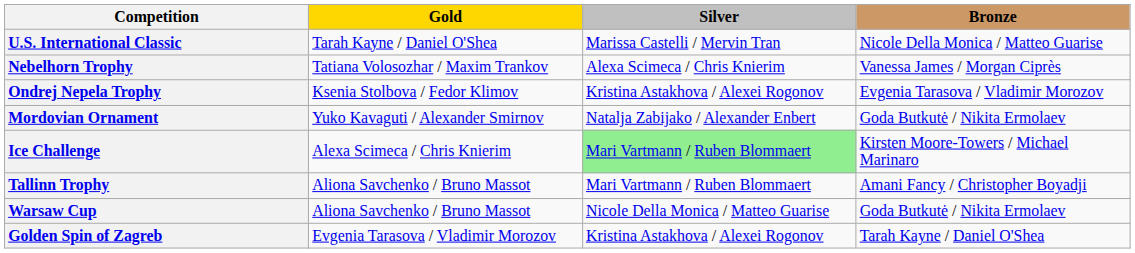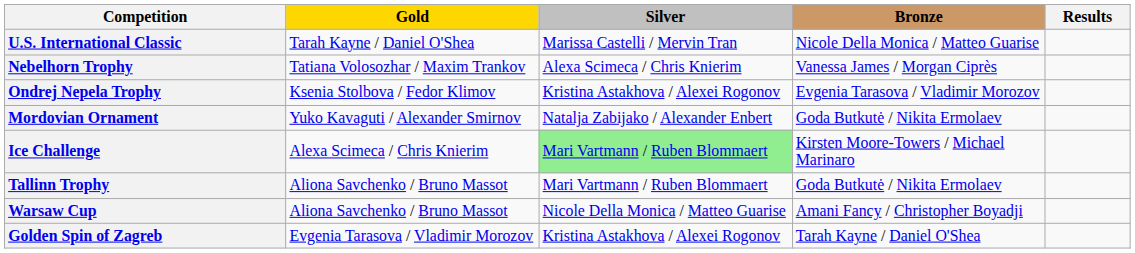+ column: (1088, 17)
(973, 185) Amani Fancy / Christopher Boyadji -> (899, 185) Goda Butkutė / Nikita Ermolaev
(963, 210) Goda Butkutė / Nikita Ermolaev -> (909, 210) Amani Fancy / Christopher Boyadji
